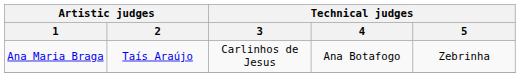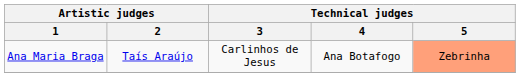(464, 56) no background -> (464, 56) lightsalmon background
